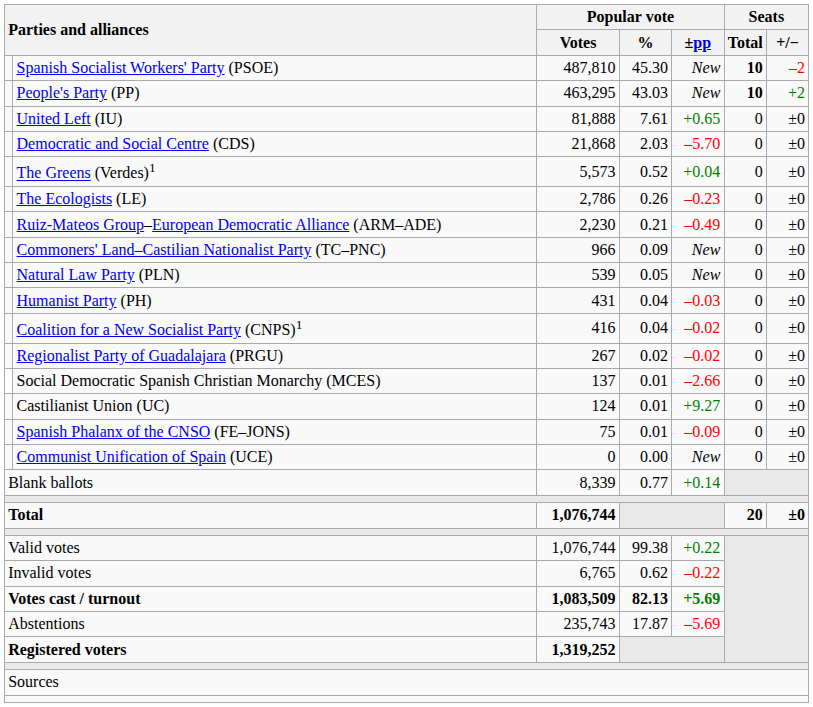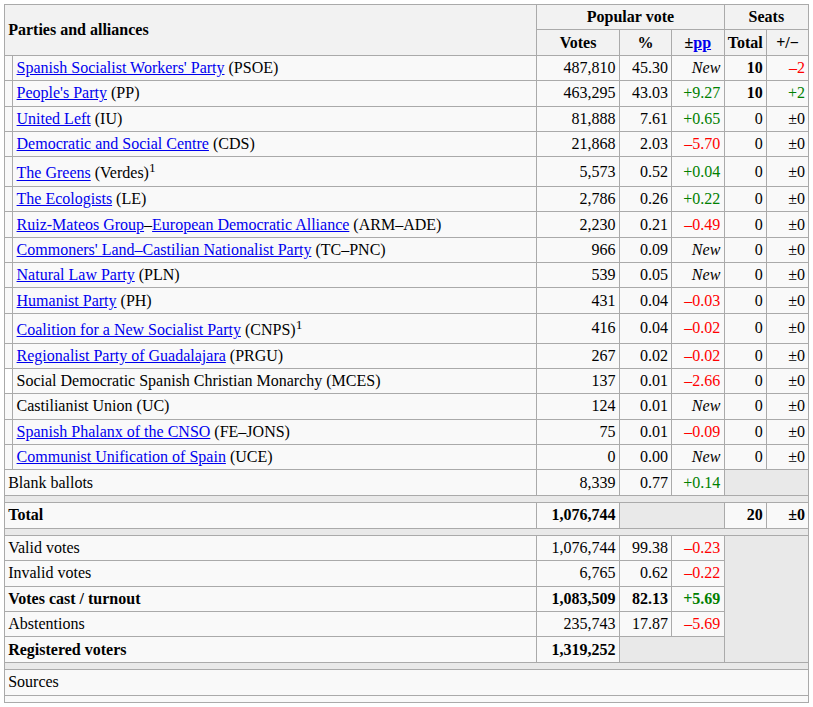(706, 93) New -> (702, 93) +9.27
(702, 199) –0.23 -> (702, 199) +0.22
(702, 406) +9.27 -> (706, 406) New
(702, 548) +0.22 -> (702, 548) –0.23
